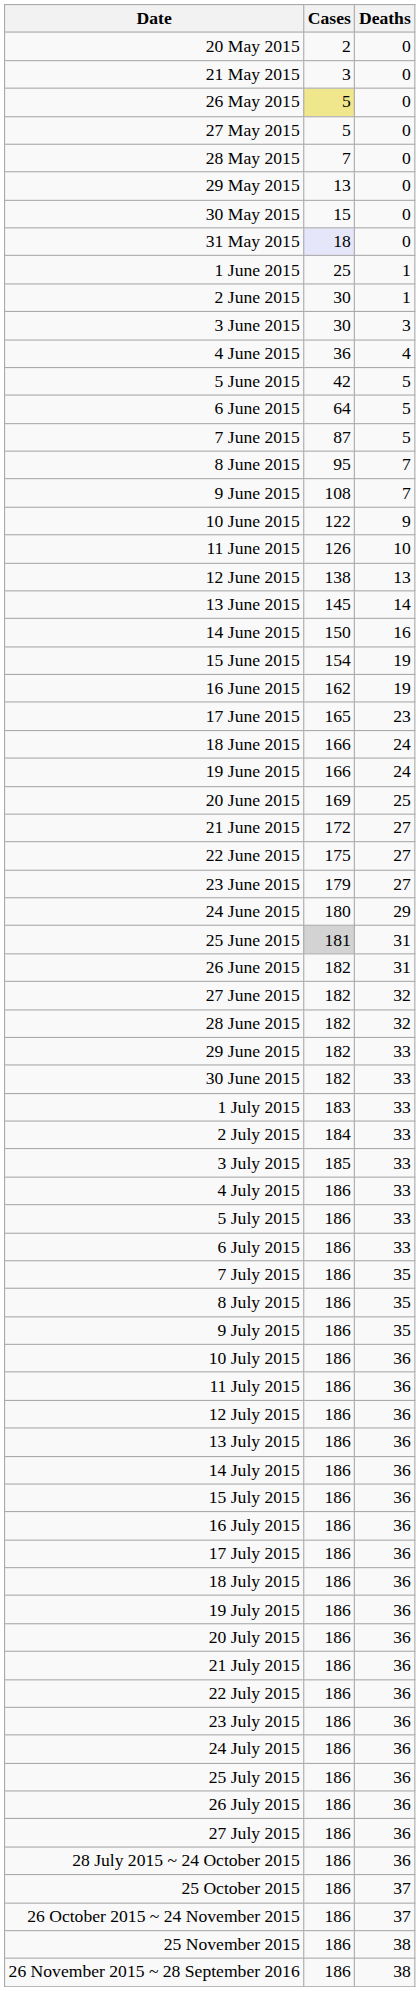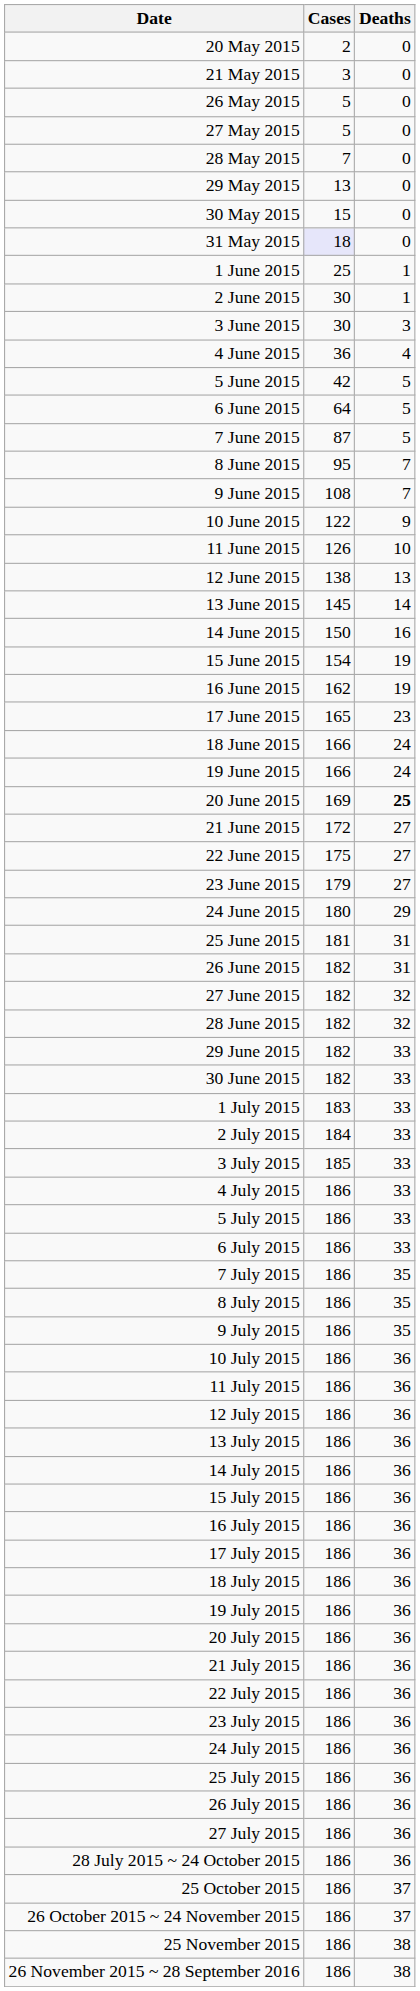(346, 102) khaki background -> (346, 102) no background
(402, 800) normal -> (402, 800) bold
(338, 939) lightgrey background -> (338, 939) no background
